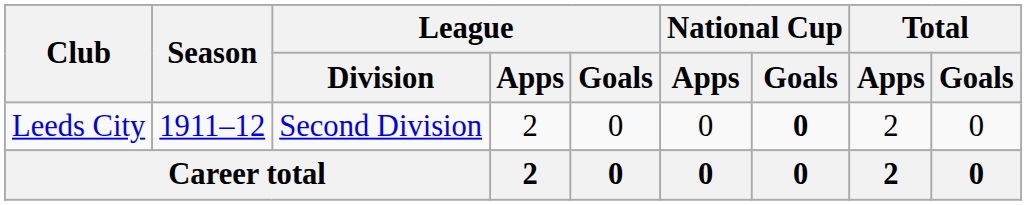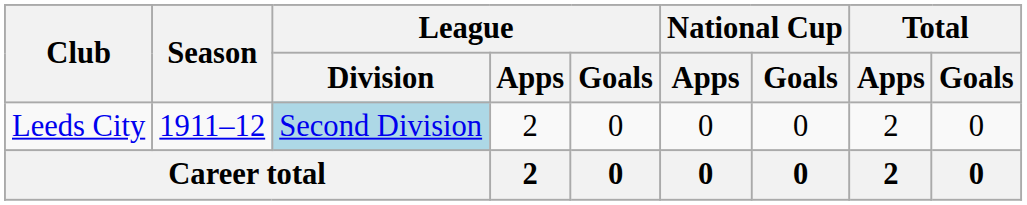(381, 125) no background -> (381, 125) lightblue background
(801, 125) bold -> (801, 125) normal
